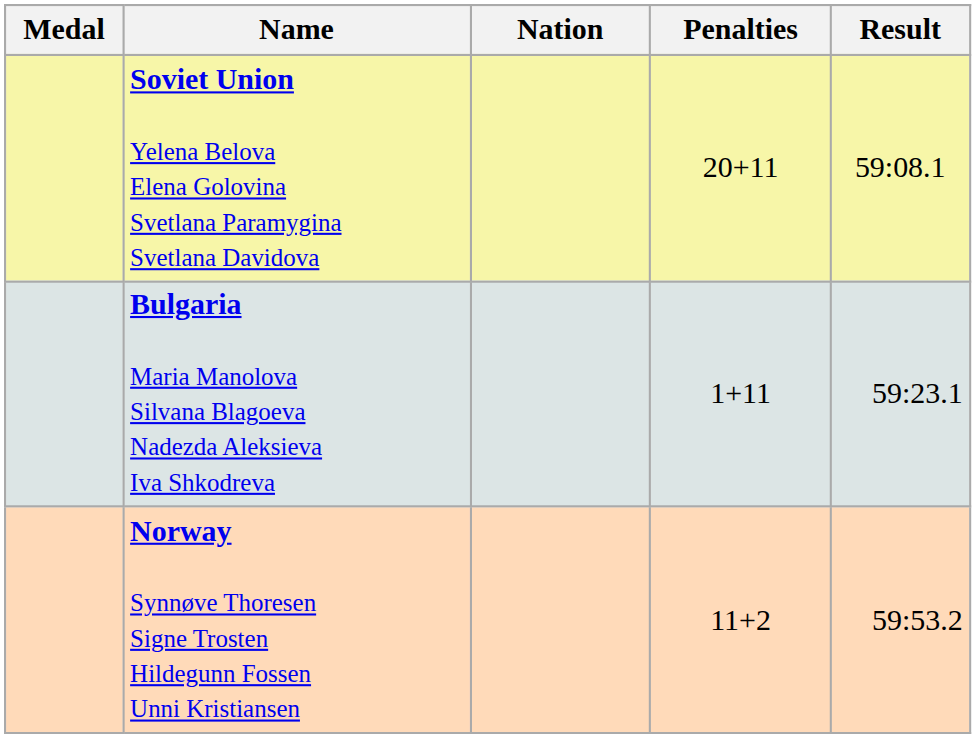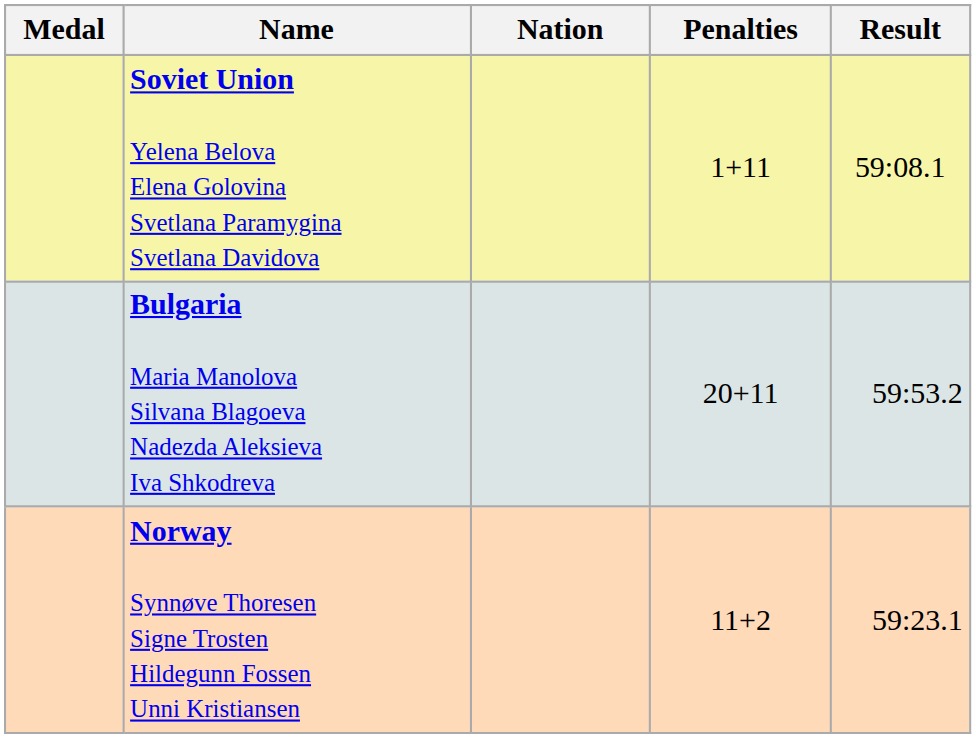(741, 167) 20+11 -> (741, 167) 1+11
(741, 393) 1+11 -> (741, 393) 20+11
(917, 393) 59:23.1 -> (917, 393) 59:53.2
(917, 619) 59:53.2 -> (917, 619) 59:23.1
